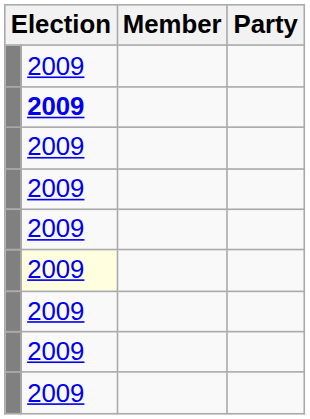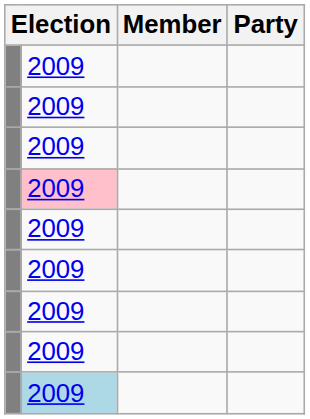(56, 106) bold -> (56, 106) normal
(56, 188) no background -> (56, 188) pink background
(56, 270) lightyellow background -> (56, 270) no background
(56, 392) no background -> (56, 392) lightblue background
